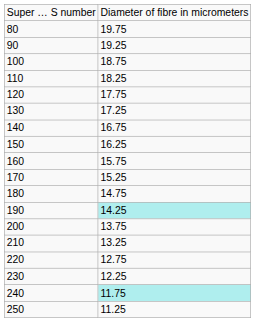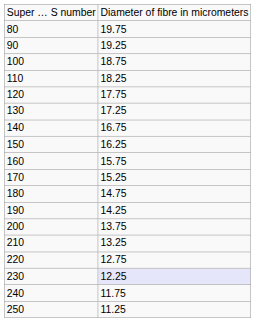(114, 210) paleturquoise background -> (114, 210) no background
(114, 276) no background -> (114, 276) lavender background
(113, 293) paleturquoise background -> (113, 293) no background
